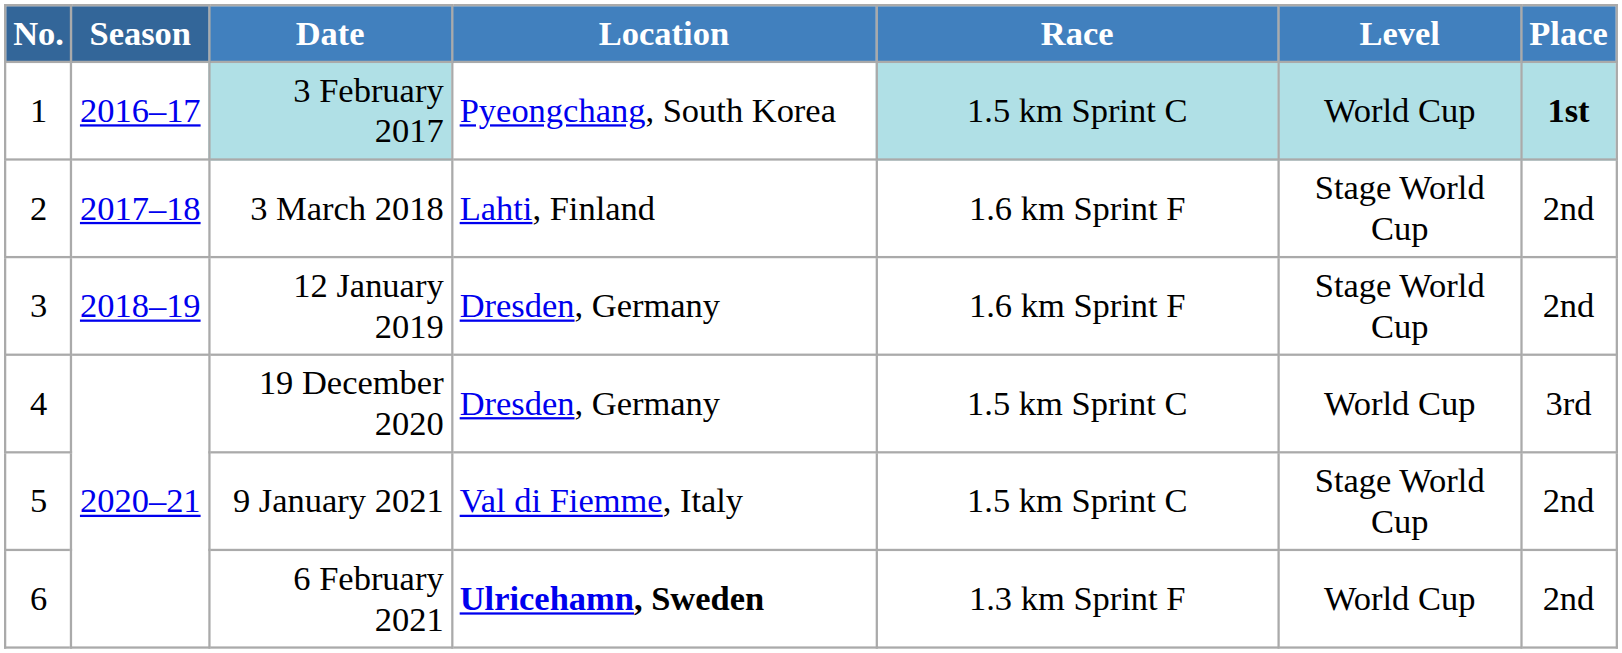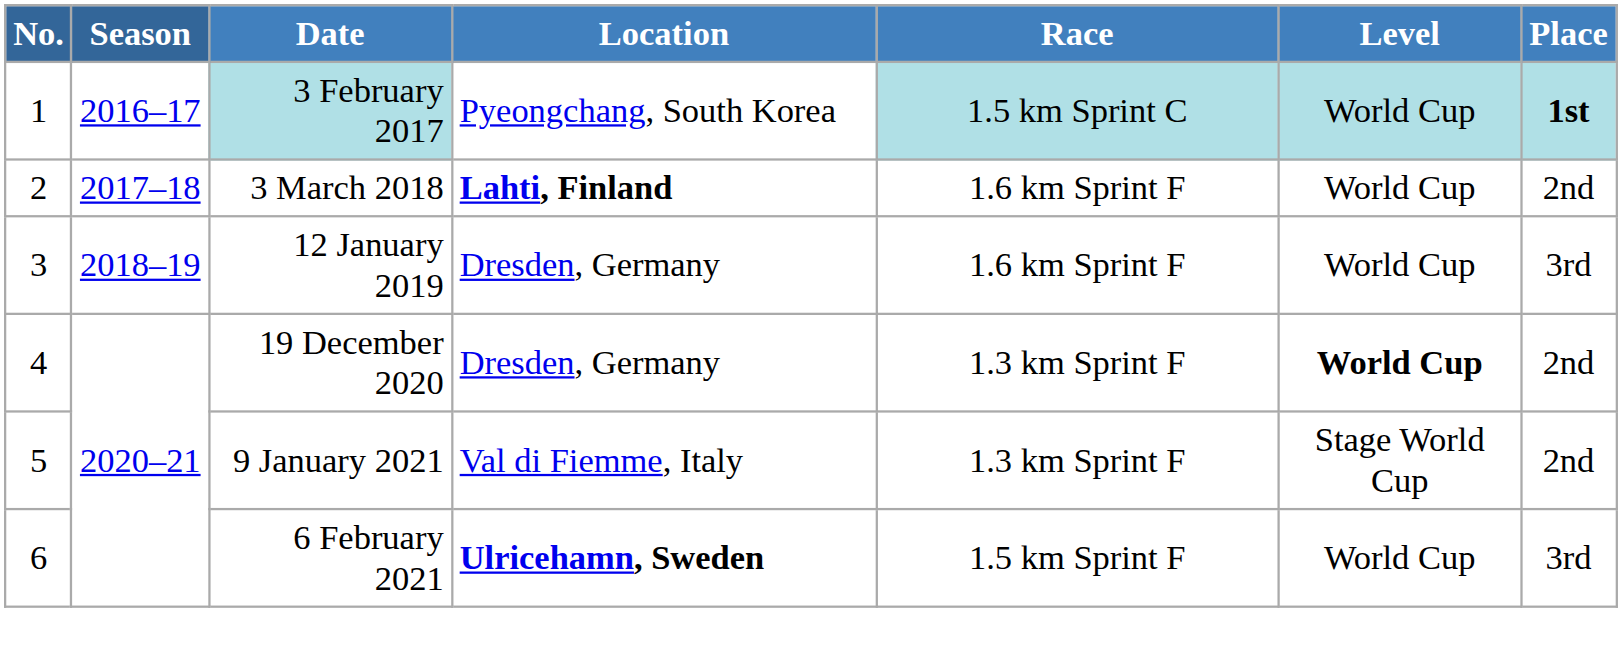(557, 208) normal -> (566, 187) bold
(1400, 208) Stage World Cup -> (1400, 187) World Cup
(1400, 305) Stage World Cup -> (1400, 265) World Cup
(1568, 305) 2nd -> (1568, 265) 3rd
(1077, 403) 1.5 km Sprint C -> (1077, 362) 1.3 km Sprint F
(1400, 403) normal -> (1400, 362) bold
(1568, 403) 3rd -> (1568, 362) 2nd
(1077, 501) 1.5 km Sprint C -> (1077, 460) 1.3 km Sprint F
(1077, 599) 1.3 km Sprint F -> (1077, 558) 1.5 km Sprint F
(1568, 599) 2nd -> (1568, 558) 3rd
